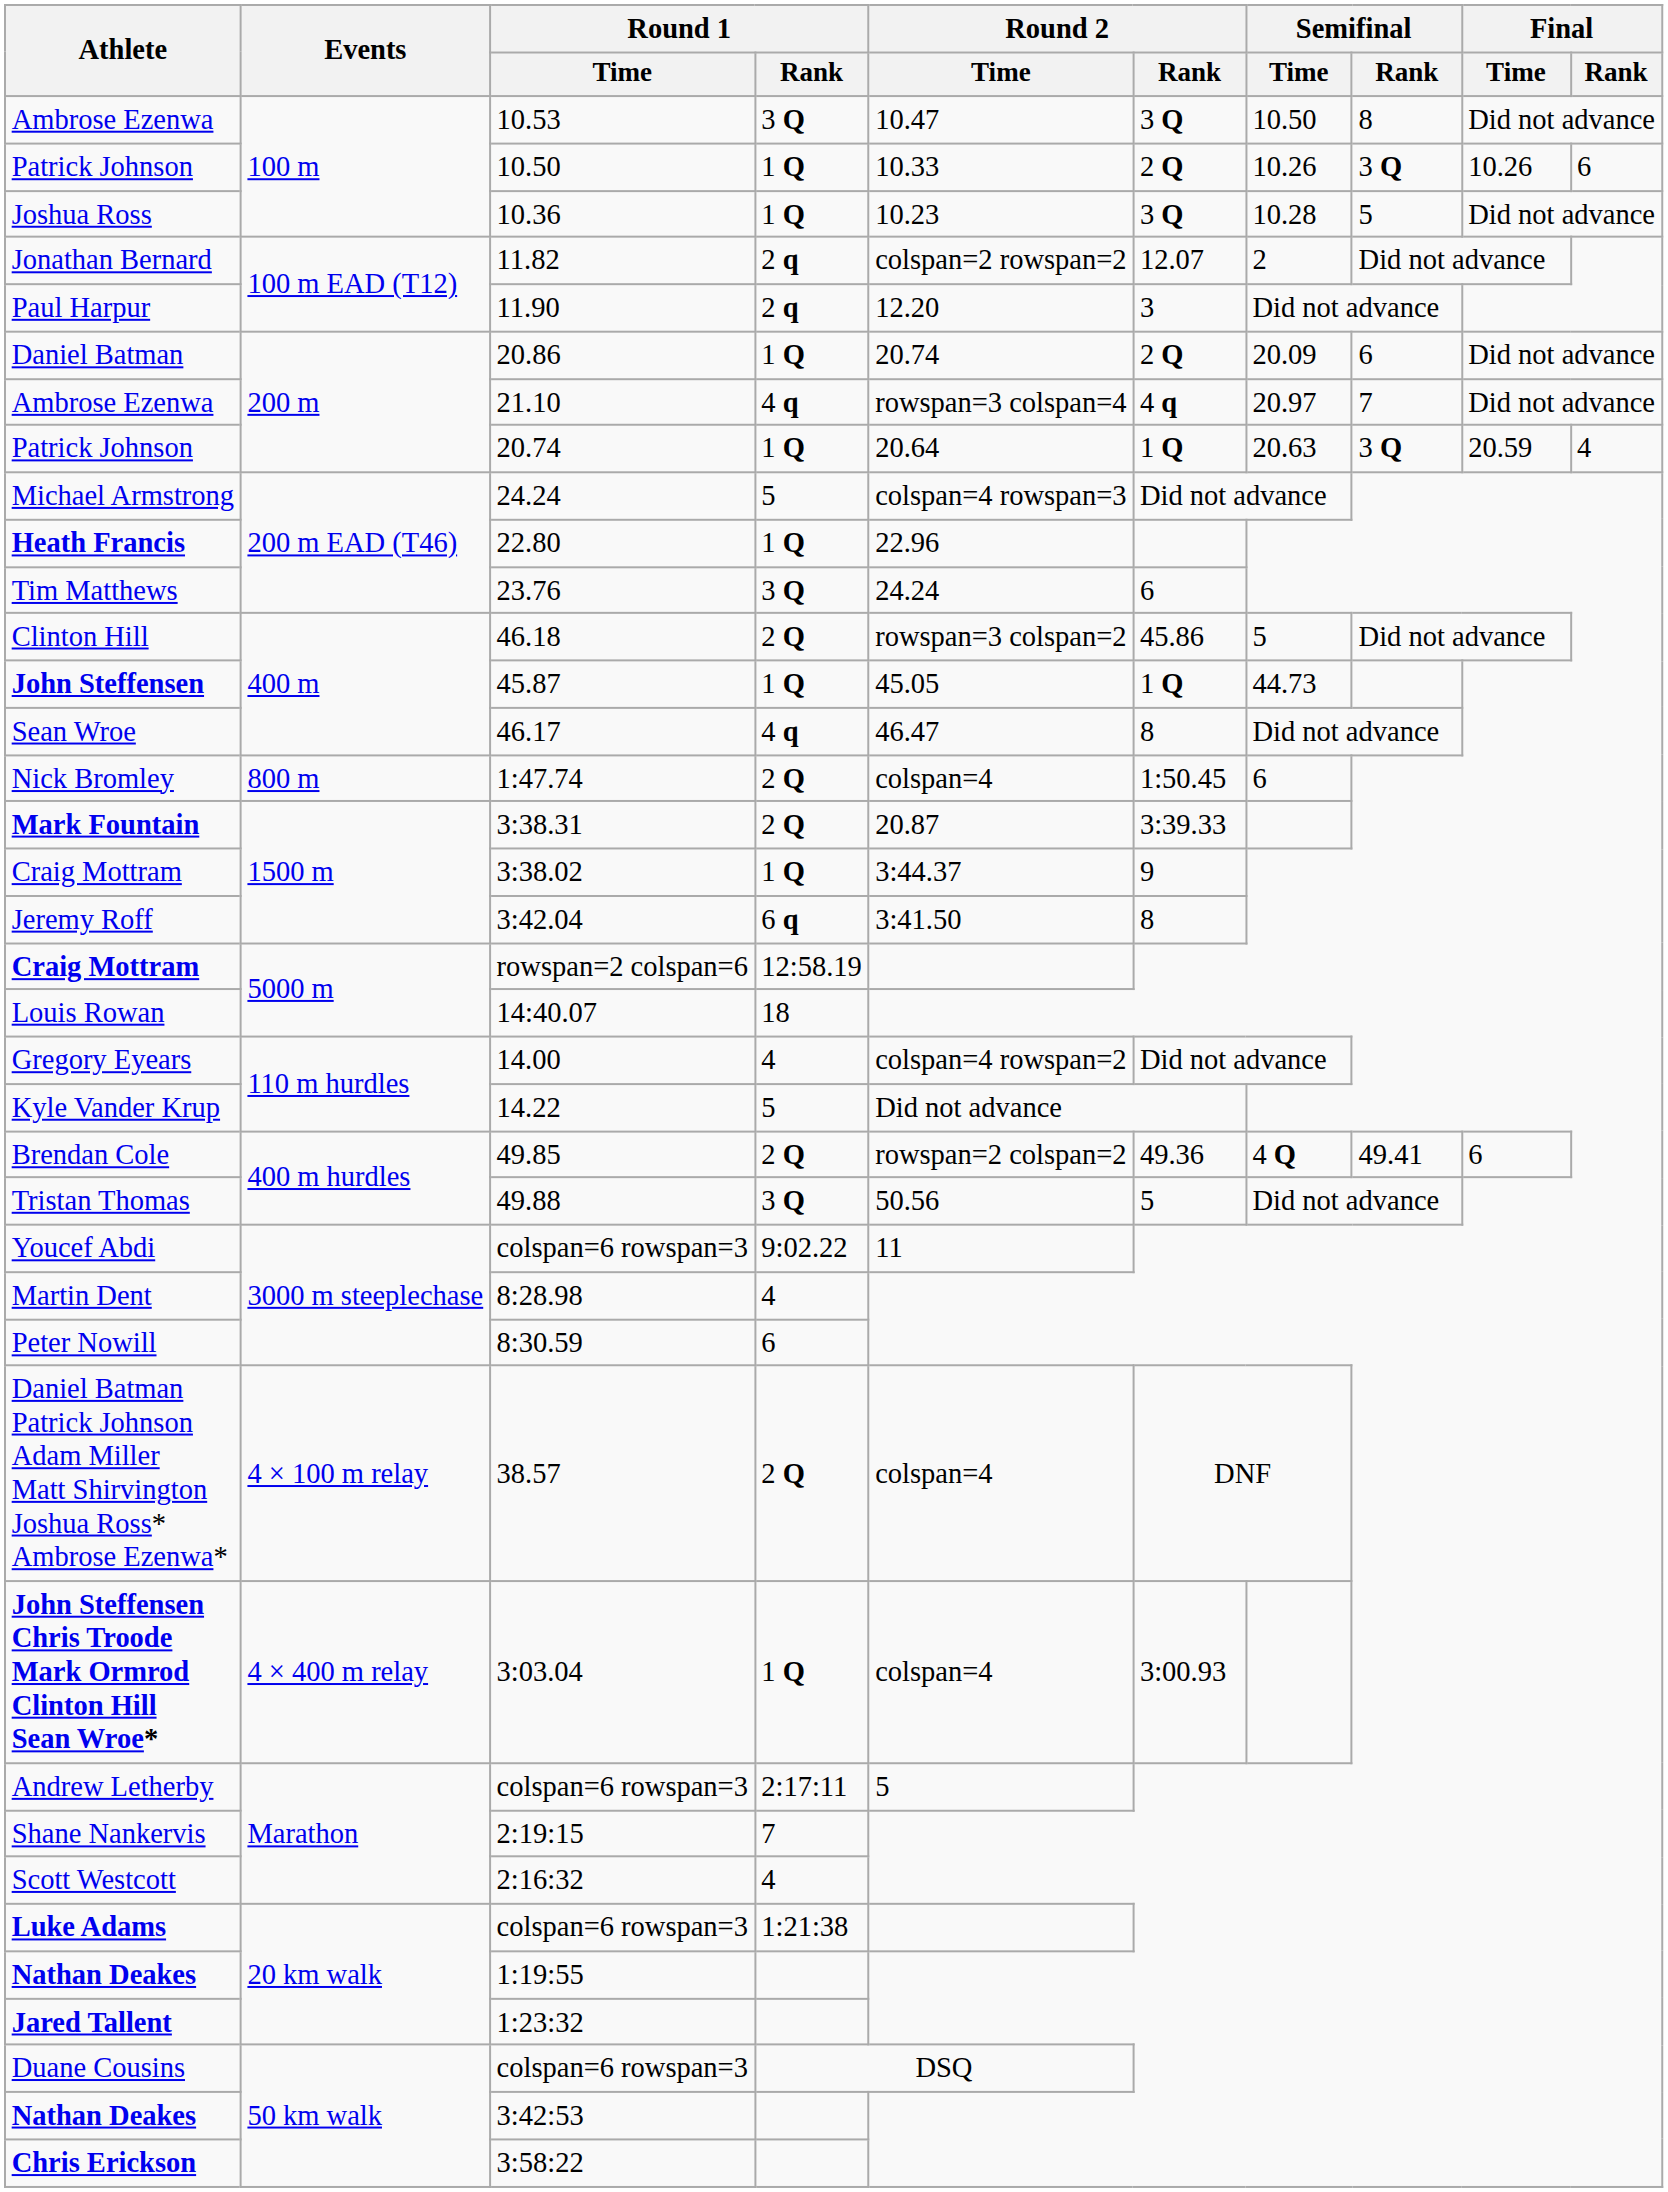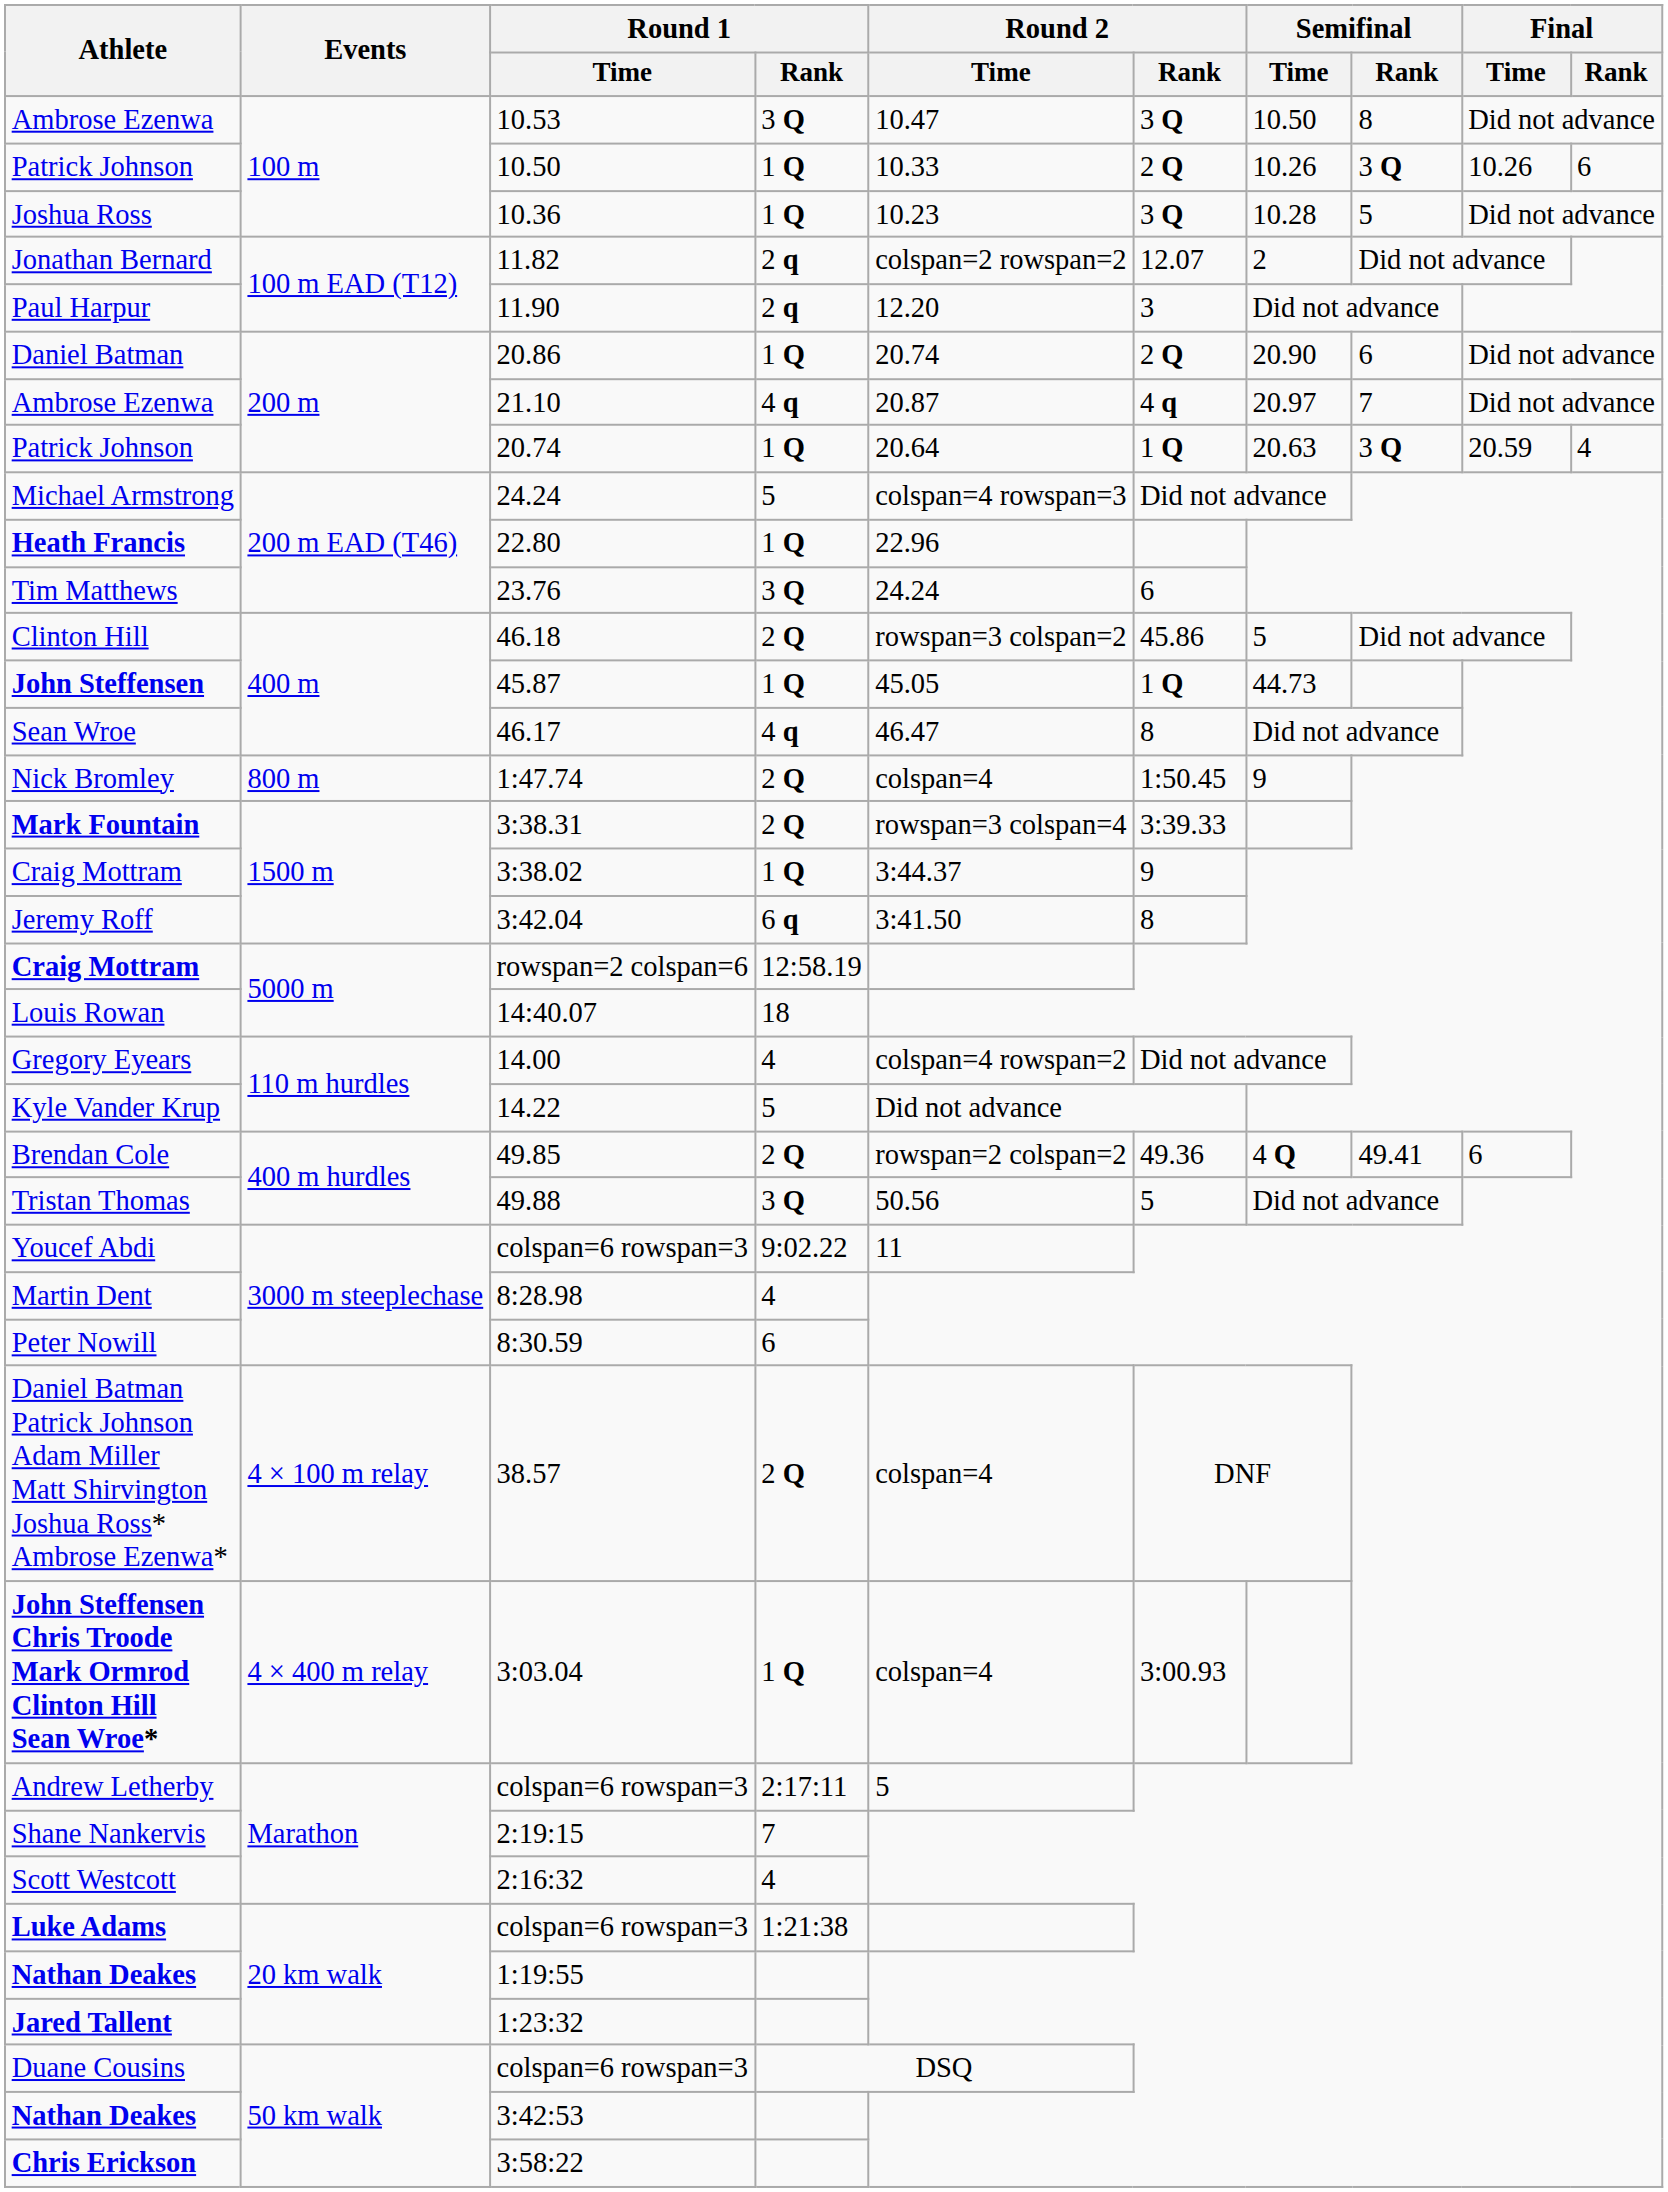(1285, 355) 20.09 -> (1285, 355) 20.90
(1001, 402) rowspan=3 colspan=4 -> (907, 402) 20.87
(1260, 778) 6 -> (1260, 778) 9
(907, 825) 20.87 -> (1001, 825) rowspan=3 colspan=4
